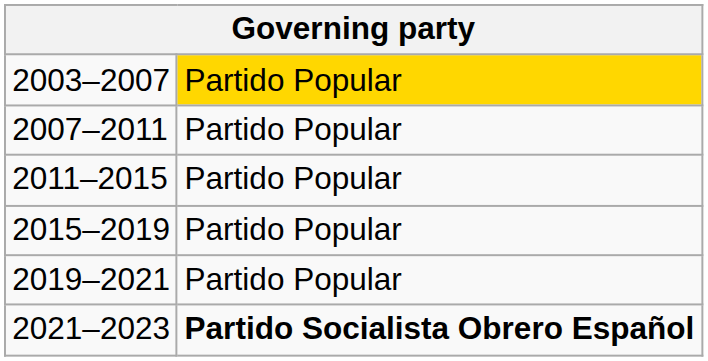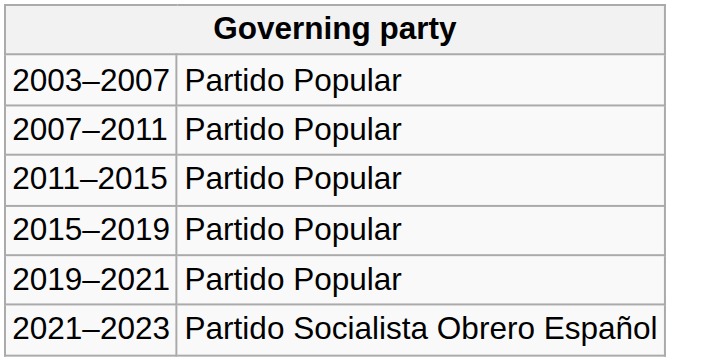(293, 79) gold background -> (293, 79) no background
(439, 329) bold -> (421, 329) normal
